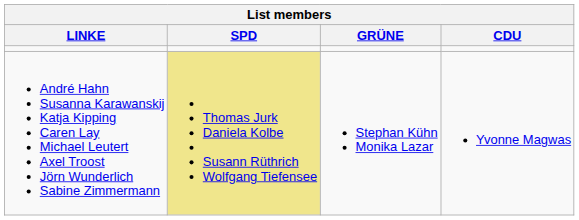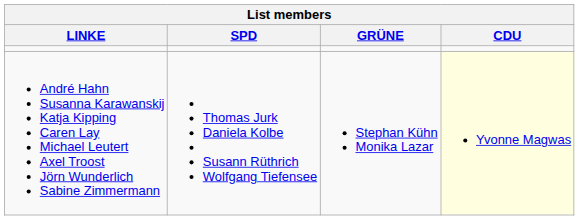(244, 140) khaki background -> (244, 140) no background
(507, 140) no background -> (507, 140) lightyellow background
